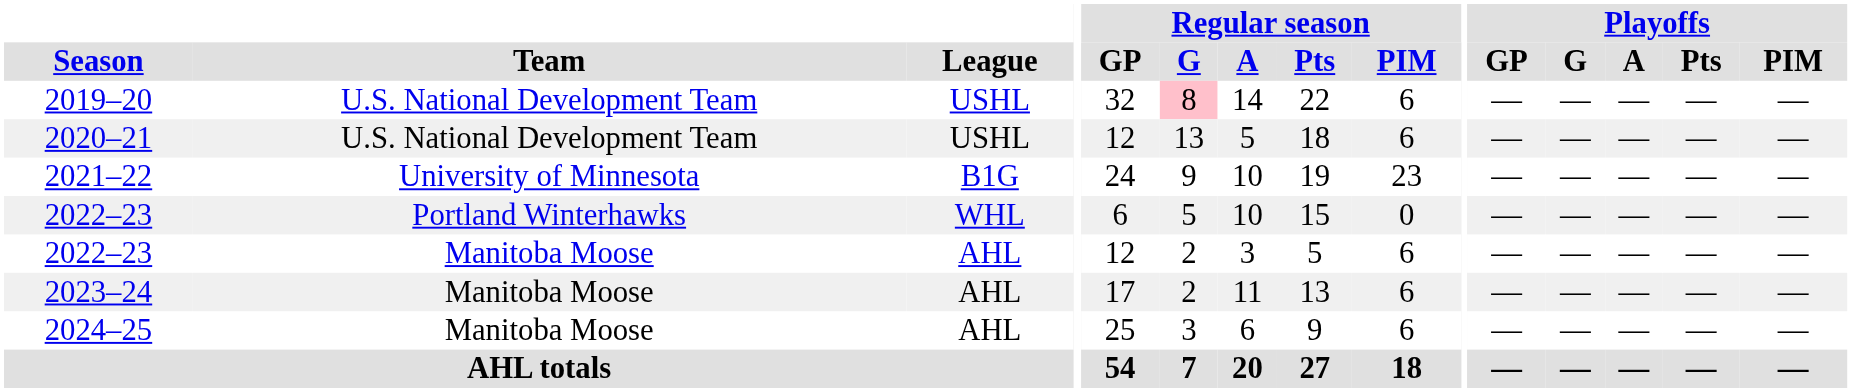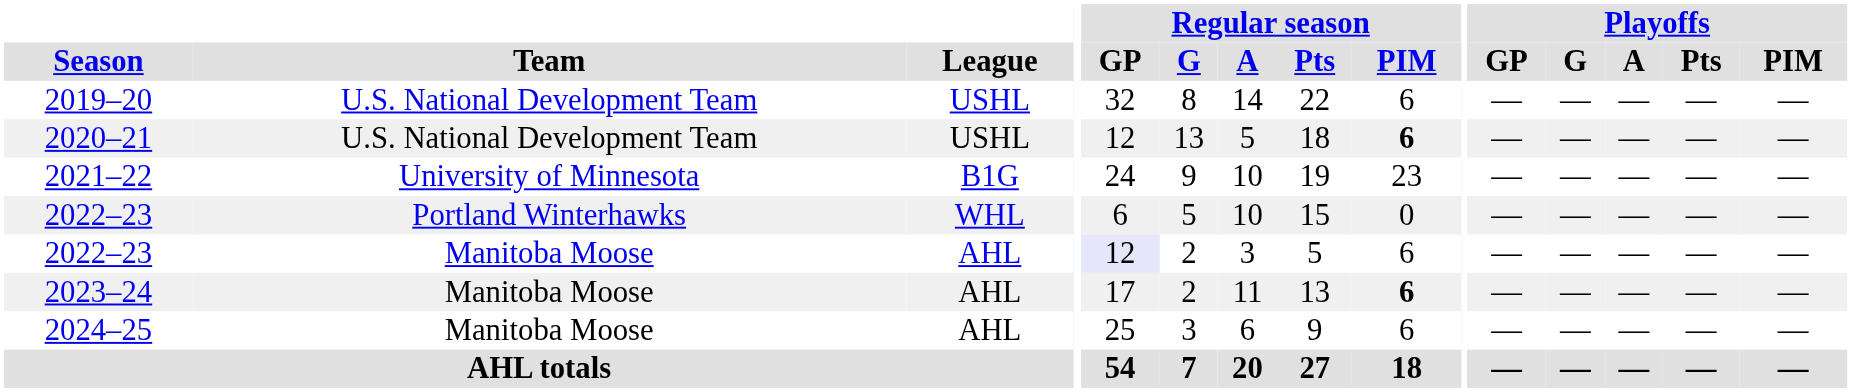(1189, 99) pink background -> (1189, 99) no background
(1407, 137) normal -> (1407, 137) bold
(1120, 253) no background -> (1120, 253) lavender background
(1407, 291) normal -> (1407, 291) bold
